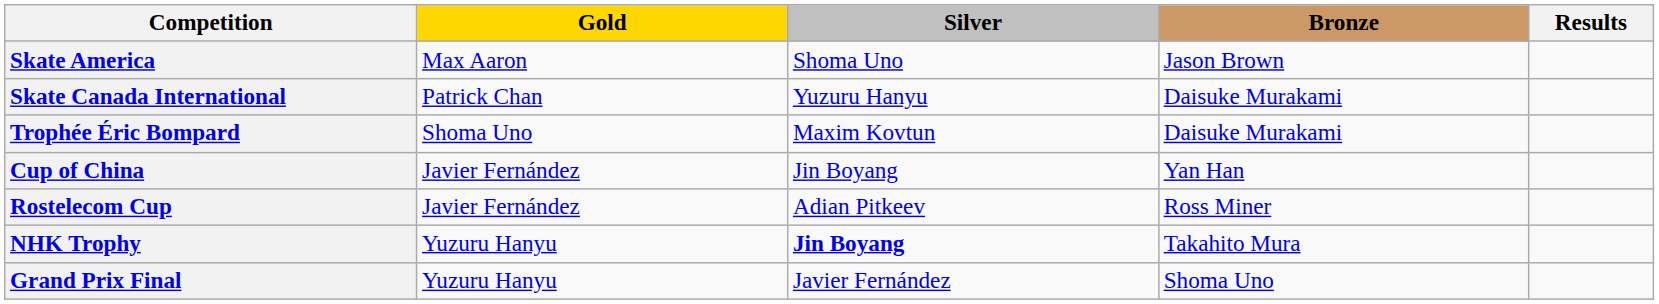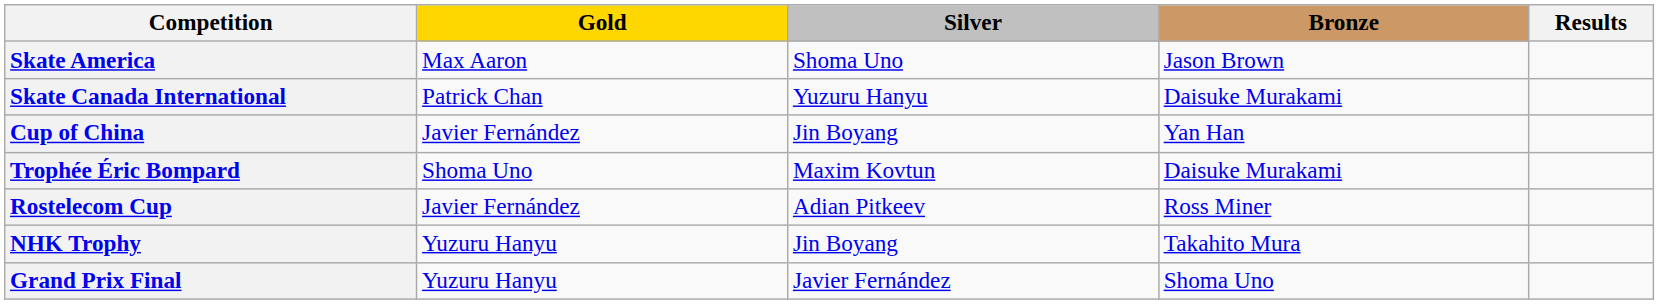rows swapped: (77, 170) <-> (125, 133)
(849, 243) bold -> (845, 243) normal
